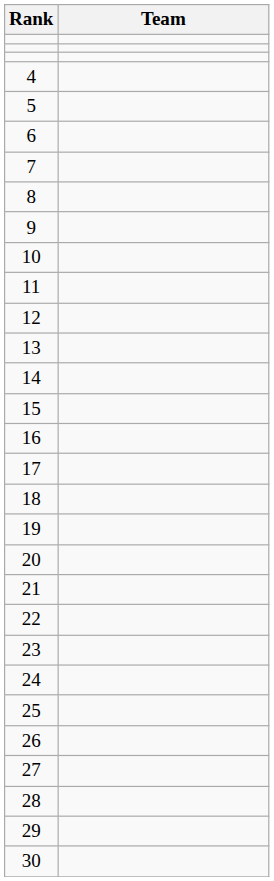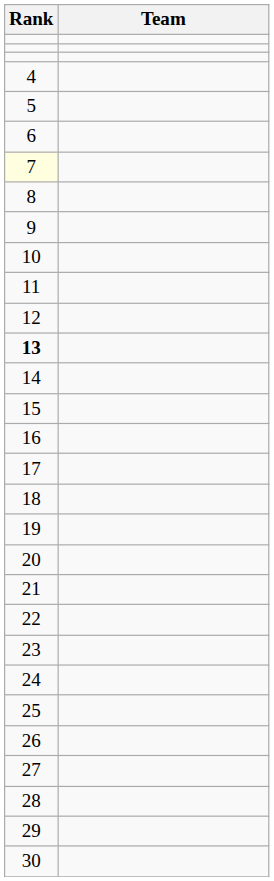(31, 166) no background -> (31, 166) lightyellow background
(31, 347) normal -> (31, 347) bold
